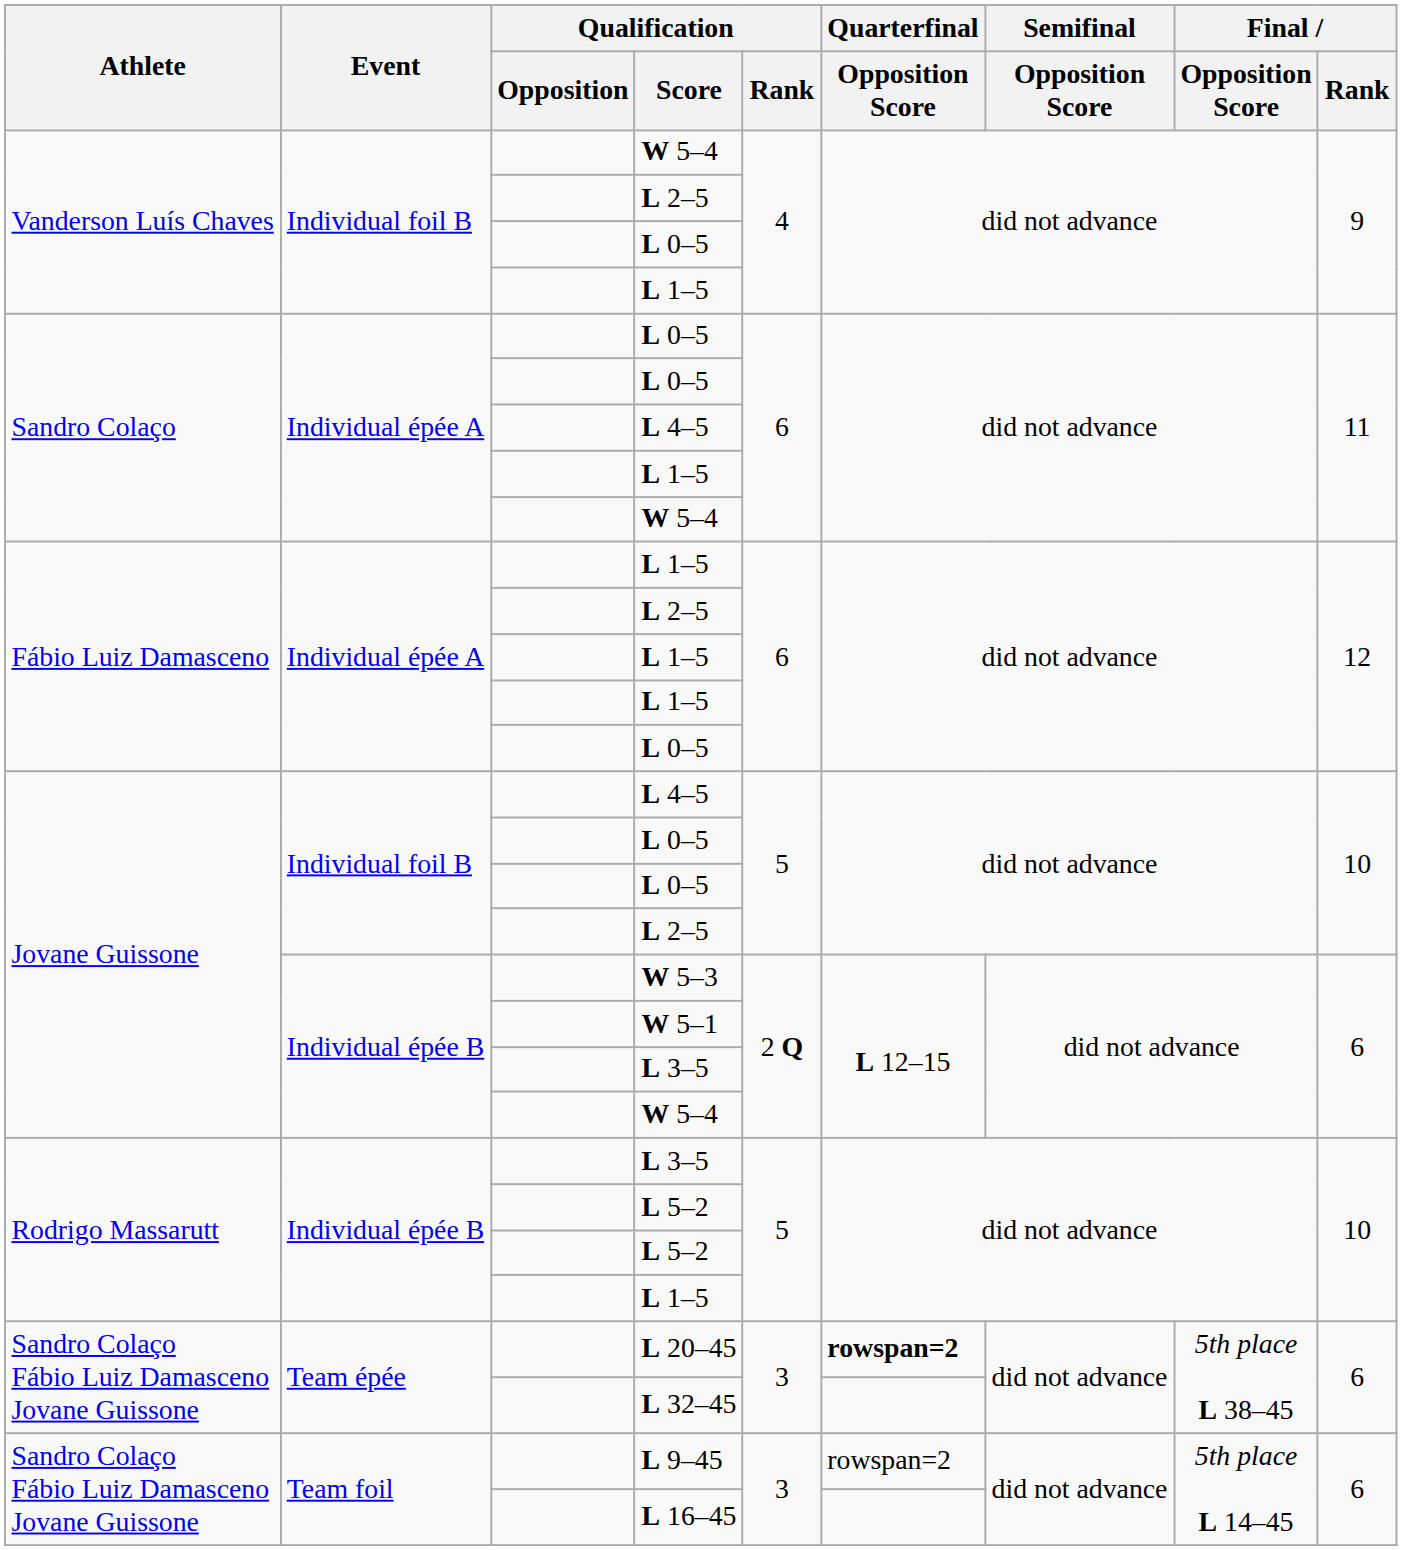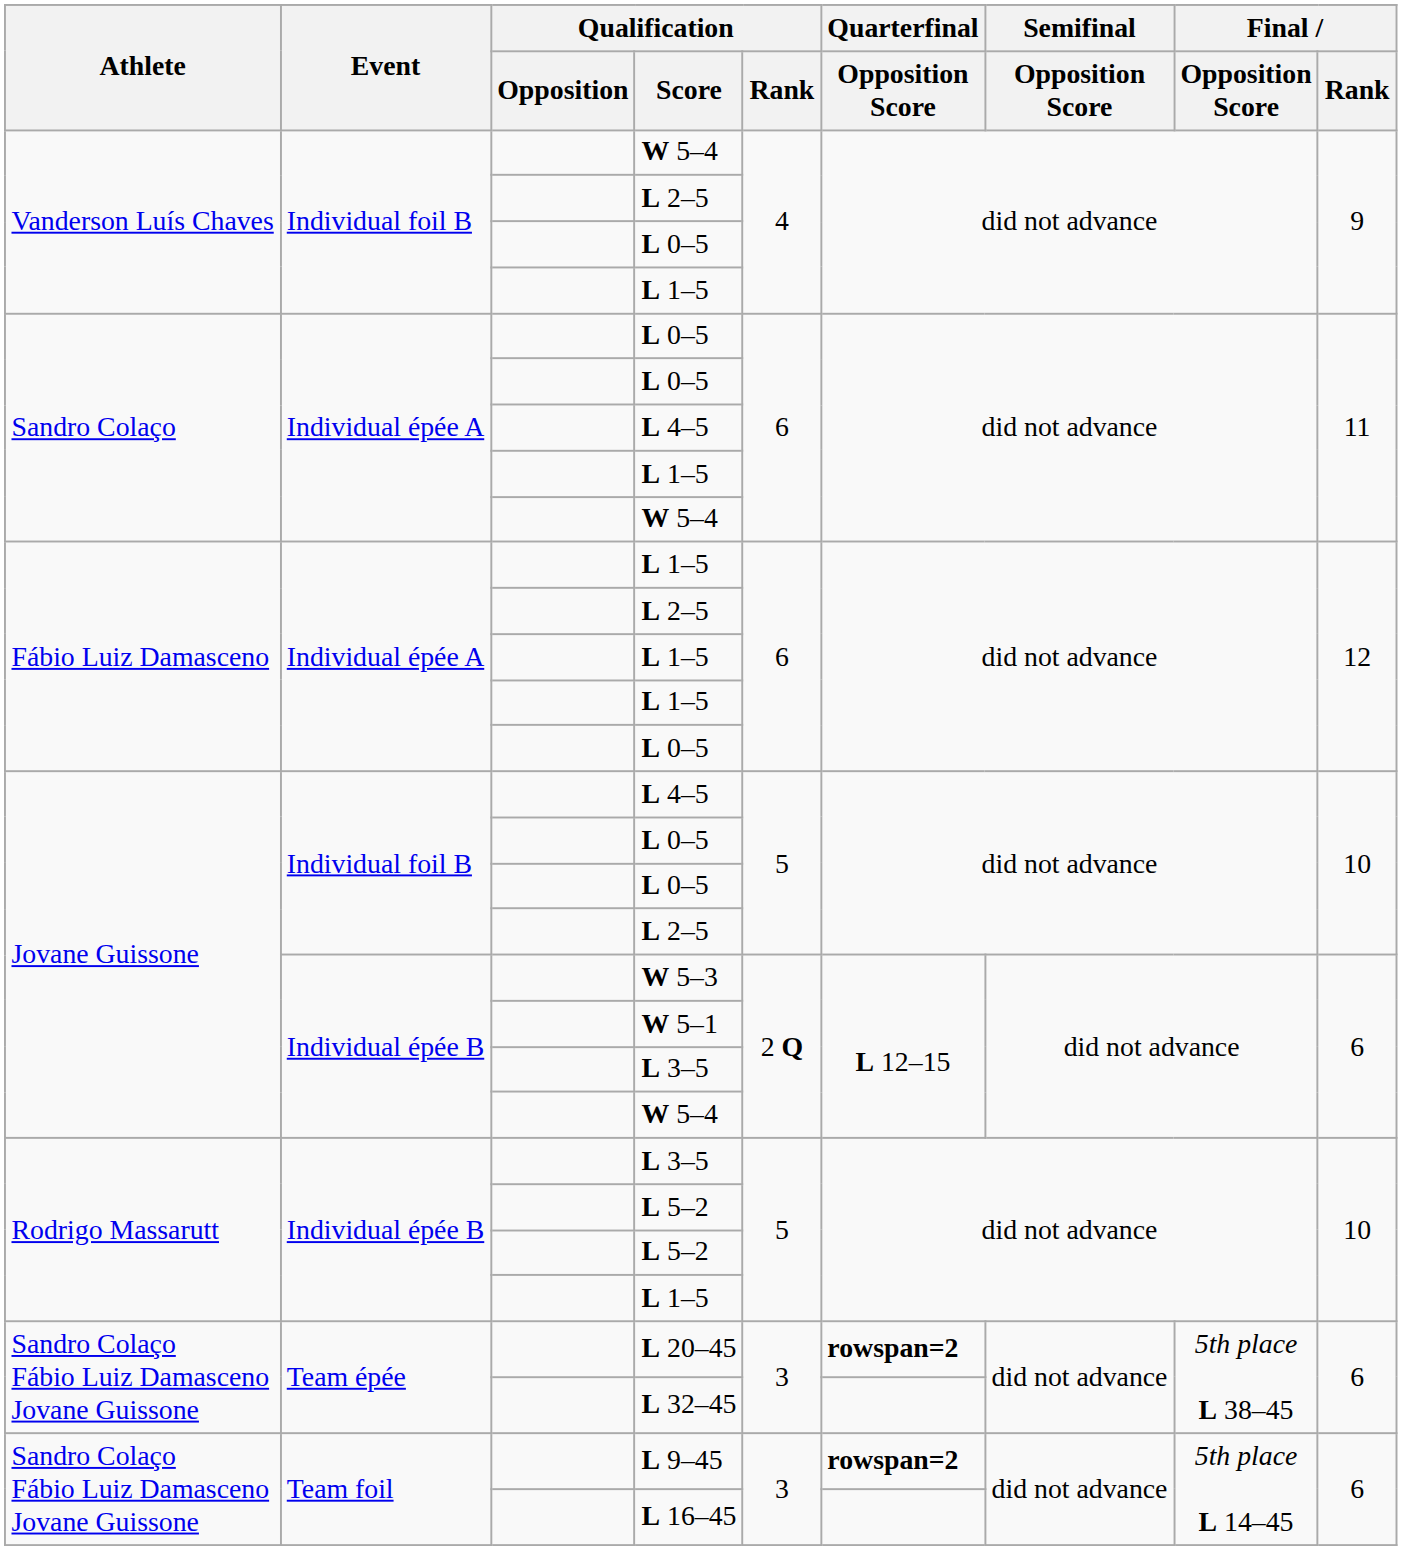(889, 1460) normal -> (893, 1460) bold
